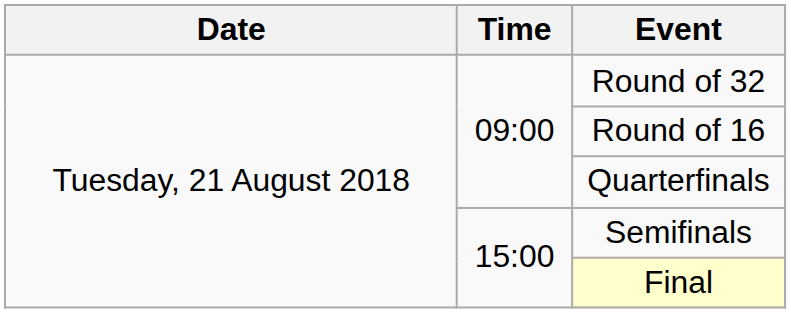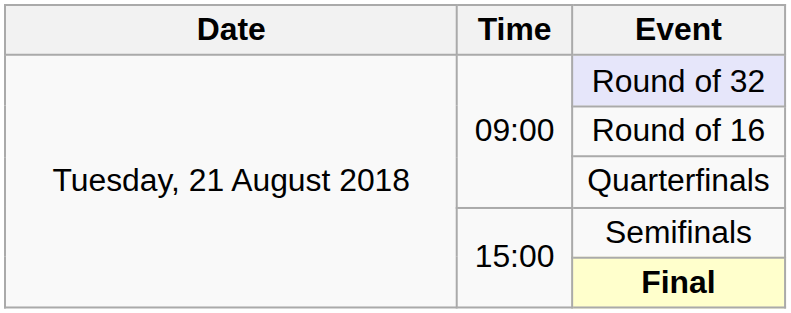(678, 80) no background -> (678, 80) lavender background
(678, 282) normal -> (678, 282) bold
